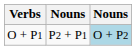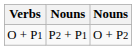(111, 34) lightblue background -> (111, 34) no background
